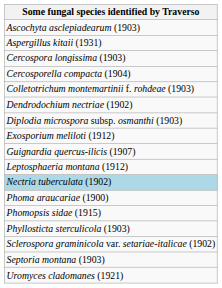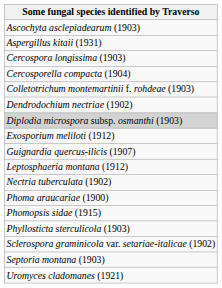(94, 120) no background -> (94, 120) lightgrey background
(59, 182) lightblue background -> (59, 182) no background
